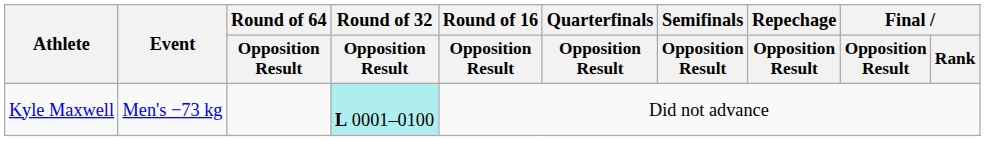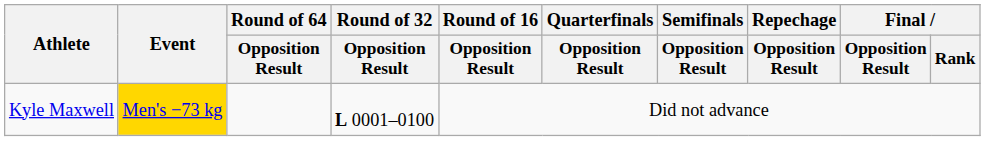(173, 109) no background -> (173, 109) gold background
(385, 120) paleturquoise background -> (385, 120) no background
